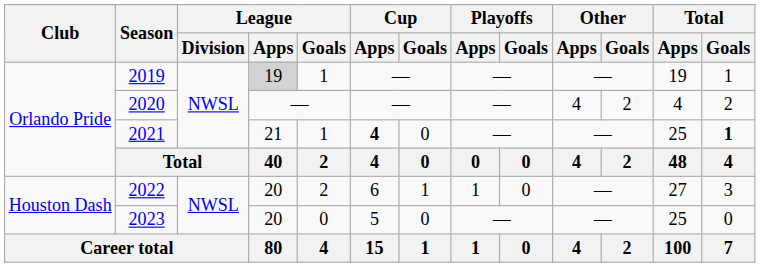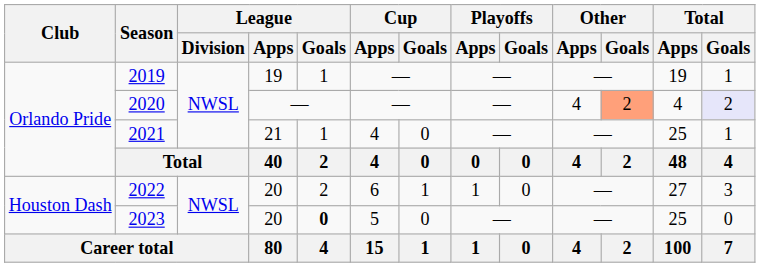(273, 76) lightgrey background -> (273, 76) no background
(627, 104) no background -> (627, 104) lightsalmon background
(728, 104) no background -> (728, 104) lavender background
(374, 133) bold -> (374, 133) normal
(728, 133) bold -> (728, 133) normal
(324, 219) normal -> (324, 219) bold
